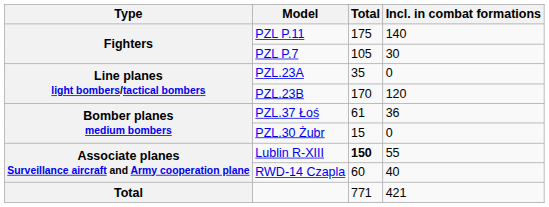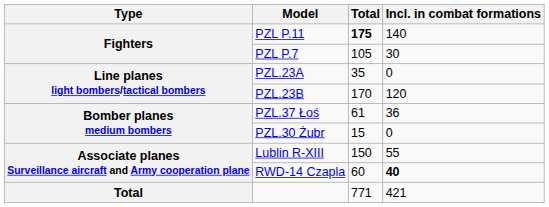(361, 34) normal -> (361, 34) bold
(361, 152) bold -> (361, 152) normal
(393, 172) normal -> (393, 172) bold
